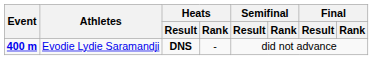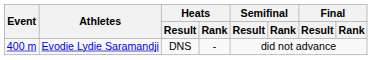(22, 47) bold -> (22, 47) normal
(181, 47) bold -> (180, 47) normal
